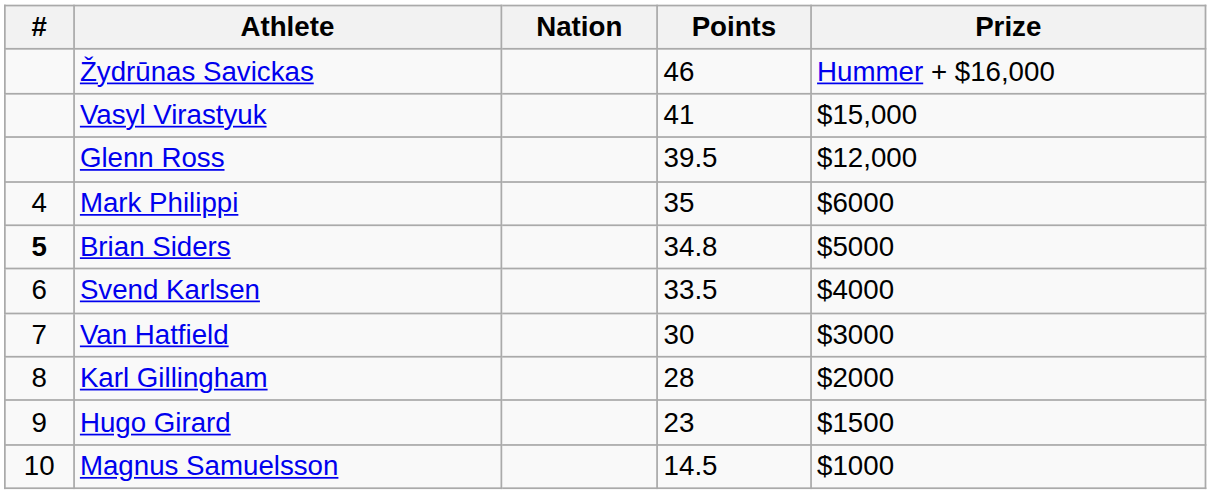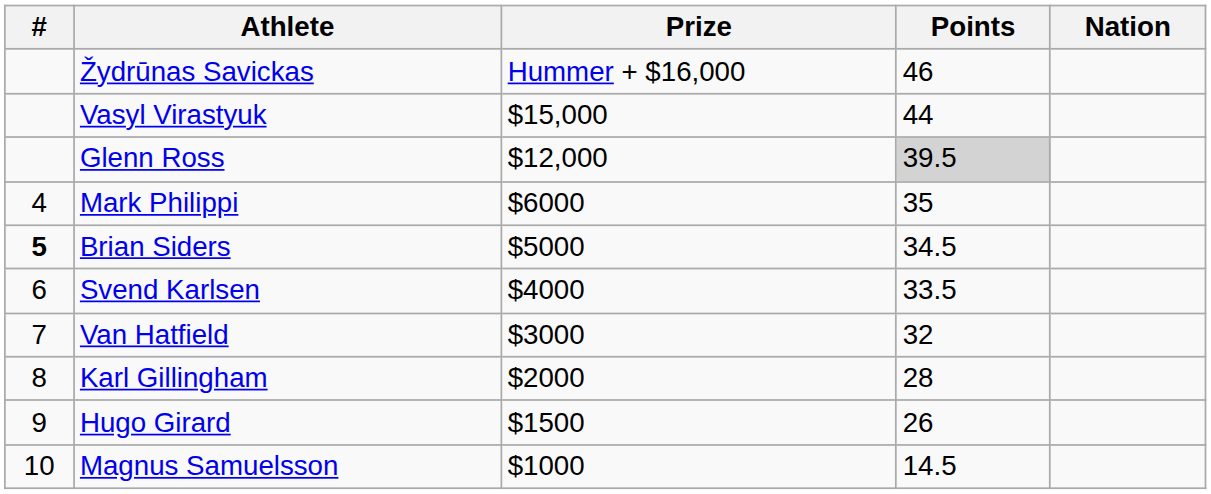columns swapped: (579, 27) <-> (1008, 27)
(679, 114) 41 -> (918, 114) 44
(691, 158) no background -> (930, 158) lightgrey background
(691, 246) 34.8 -> (930, 246) 34.5
(679, 334) 30 -> (918, 334) 32
(679, 422) 23 -> (918, 422) 26
